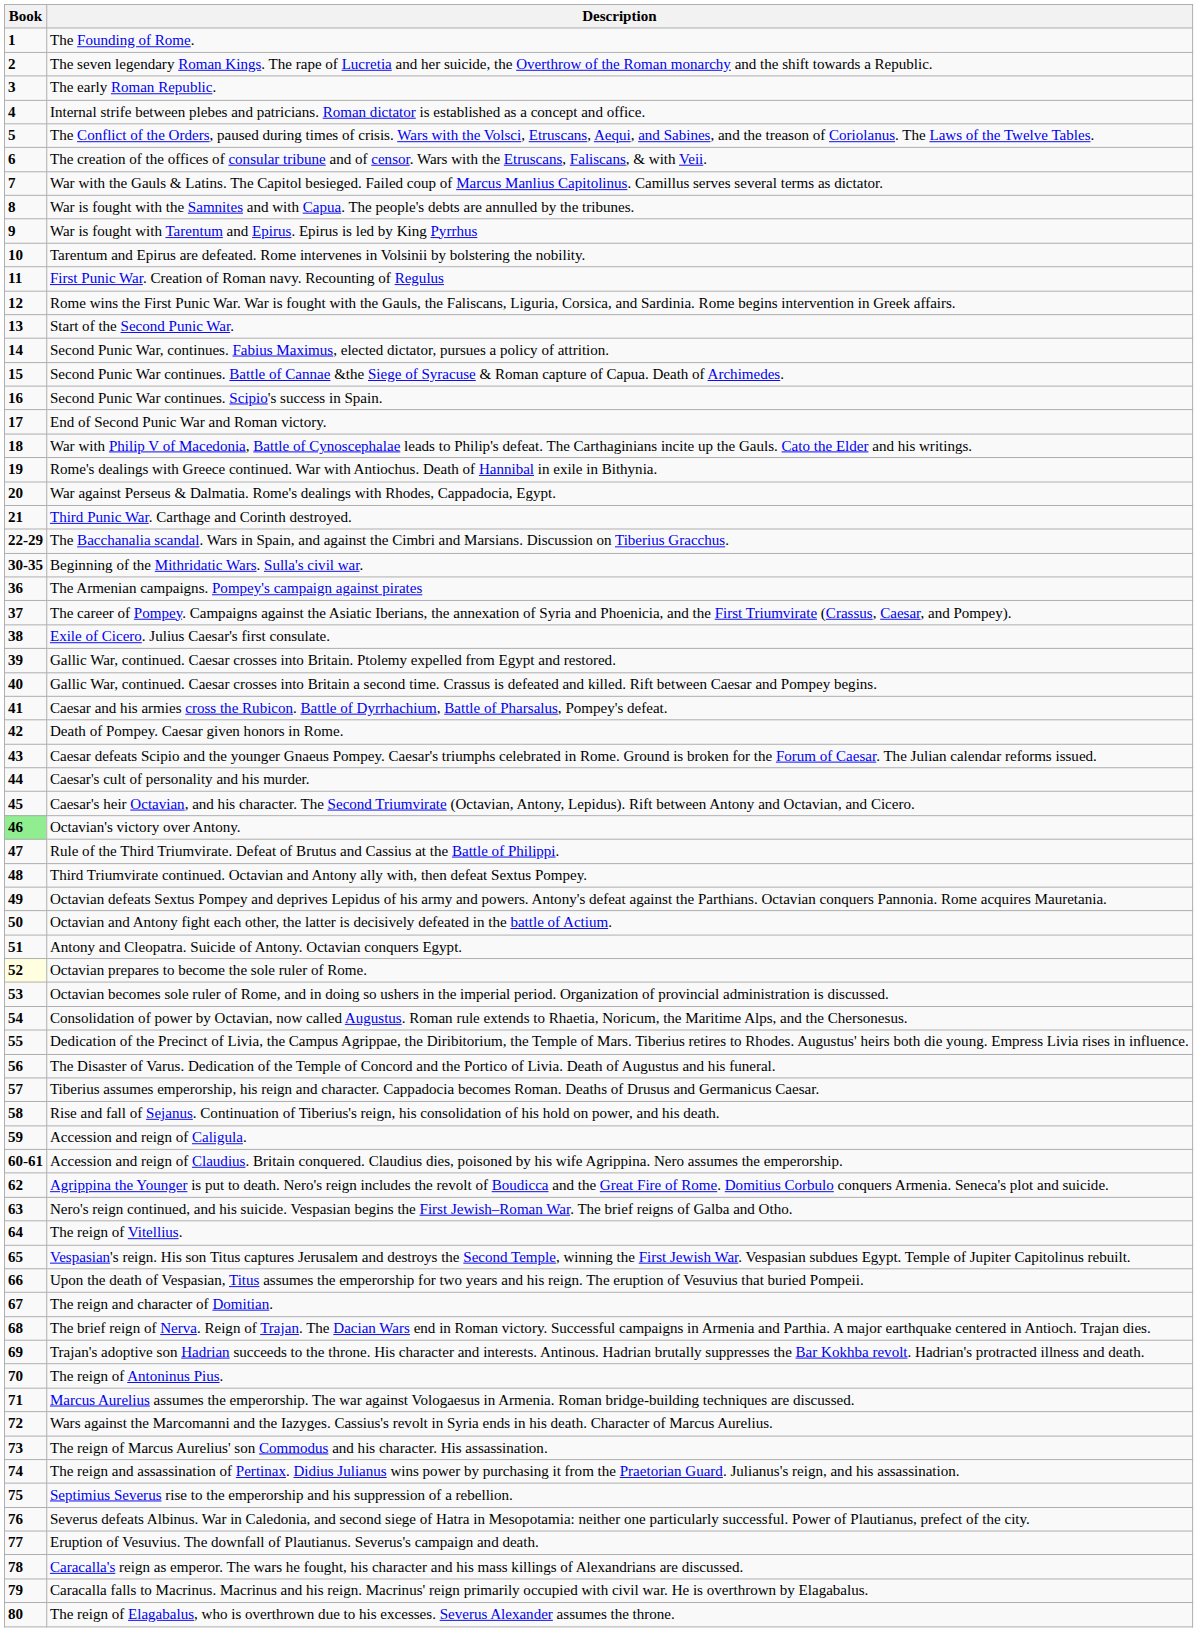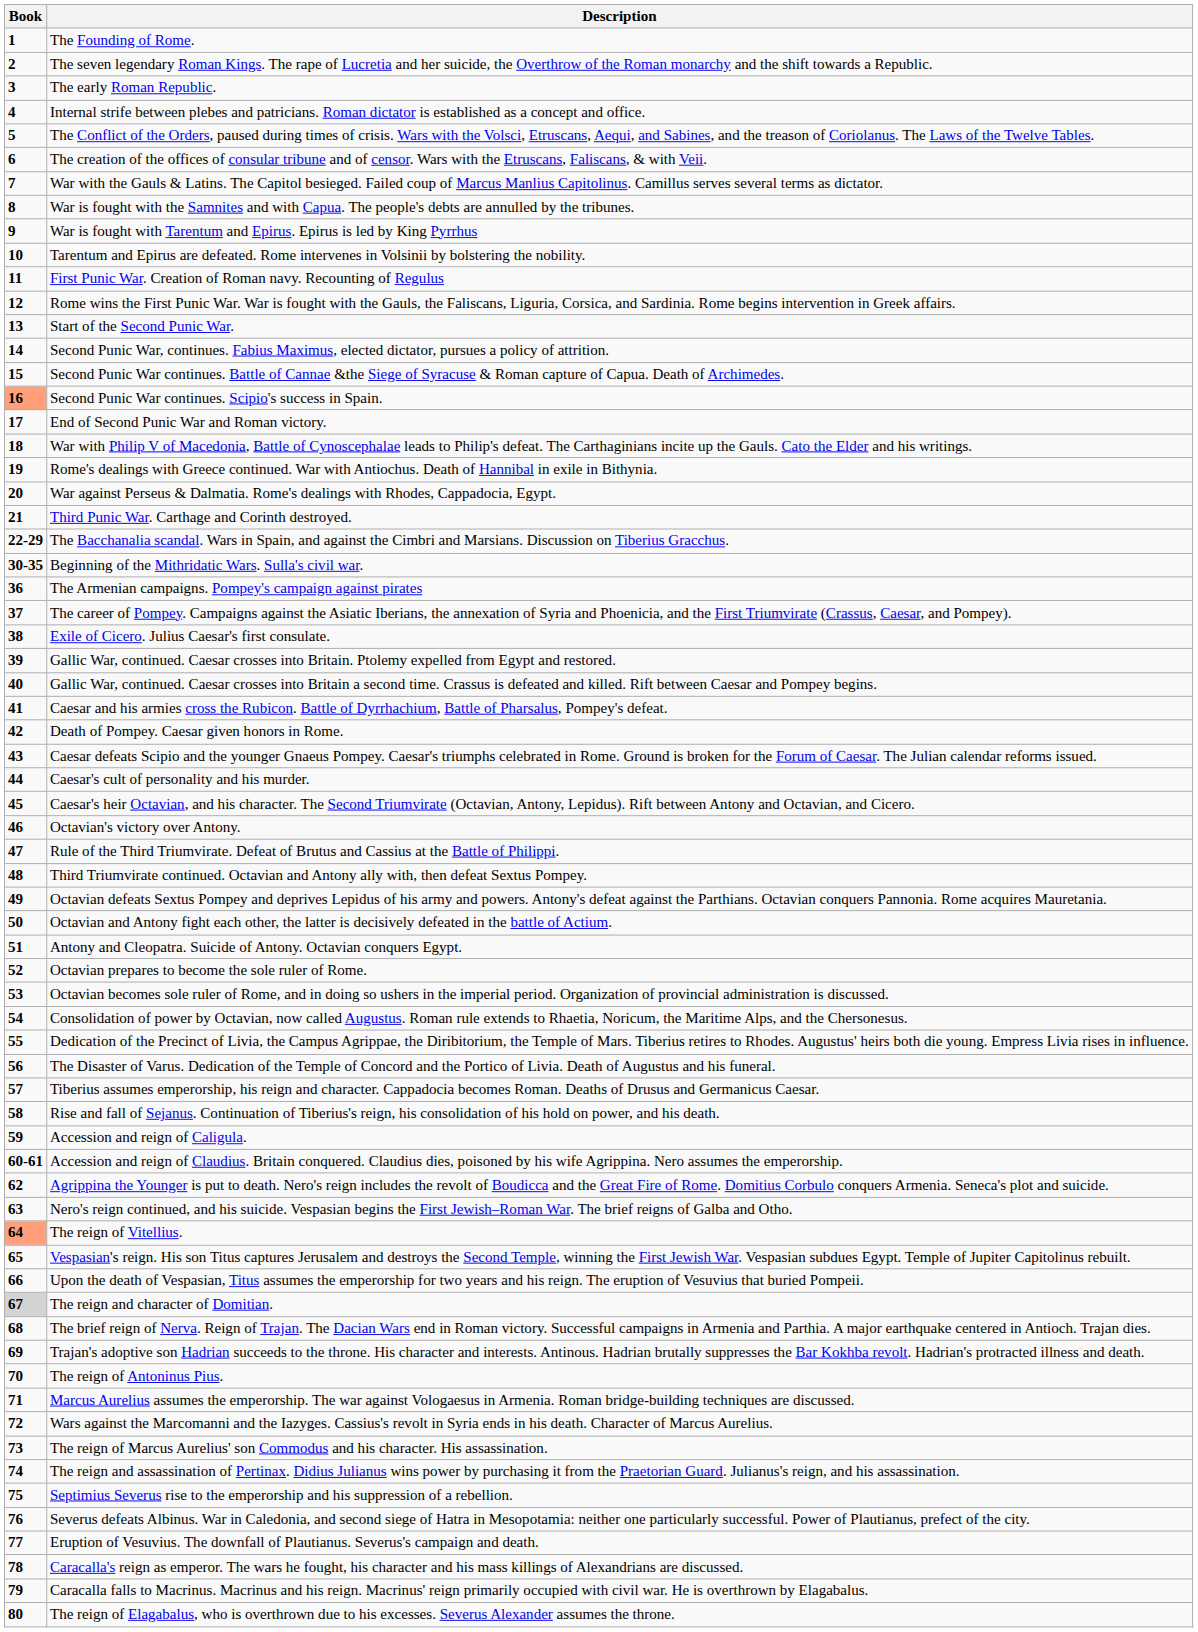(15, 398) no background -> (15, 398) lightsalmon background
(15, 827) lightgreen background -> (15, 827) no background
(15, 970) lightyellow background -> (15, 970) no background
(15, 1232) no background -> (15, 1232) lightsalmon background
(15, 1304) no background -> (15, 1304) lightgrey background
